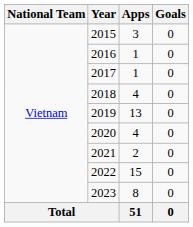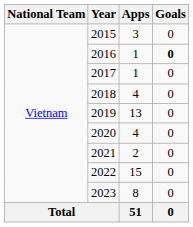(171, 53) normal -> (171, 53) bold
